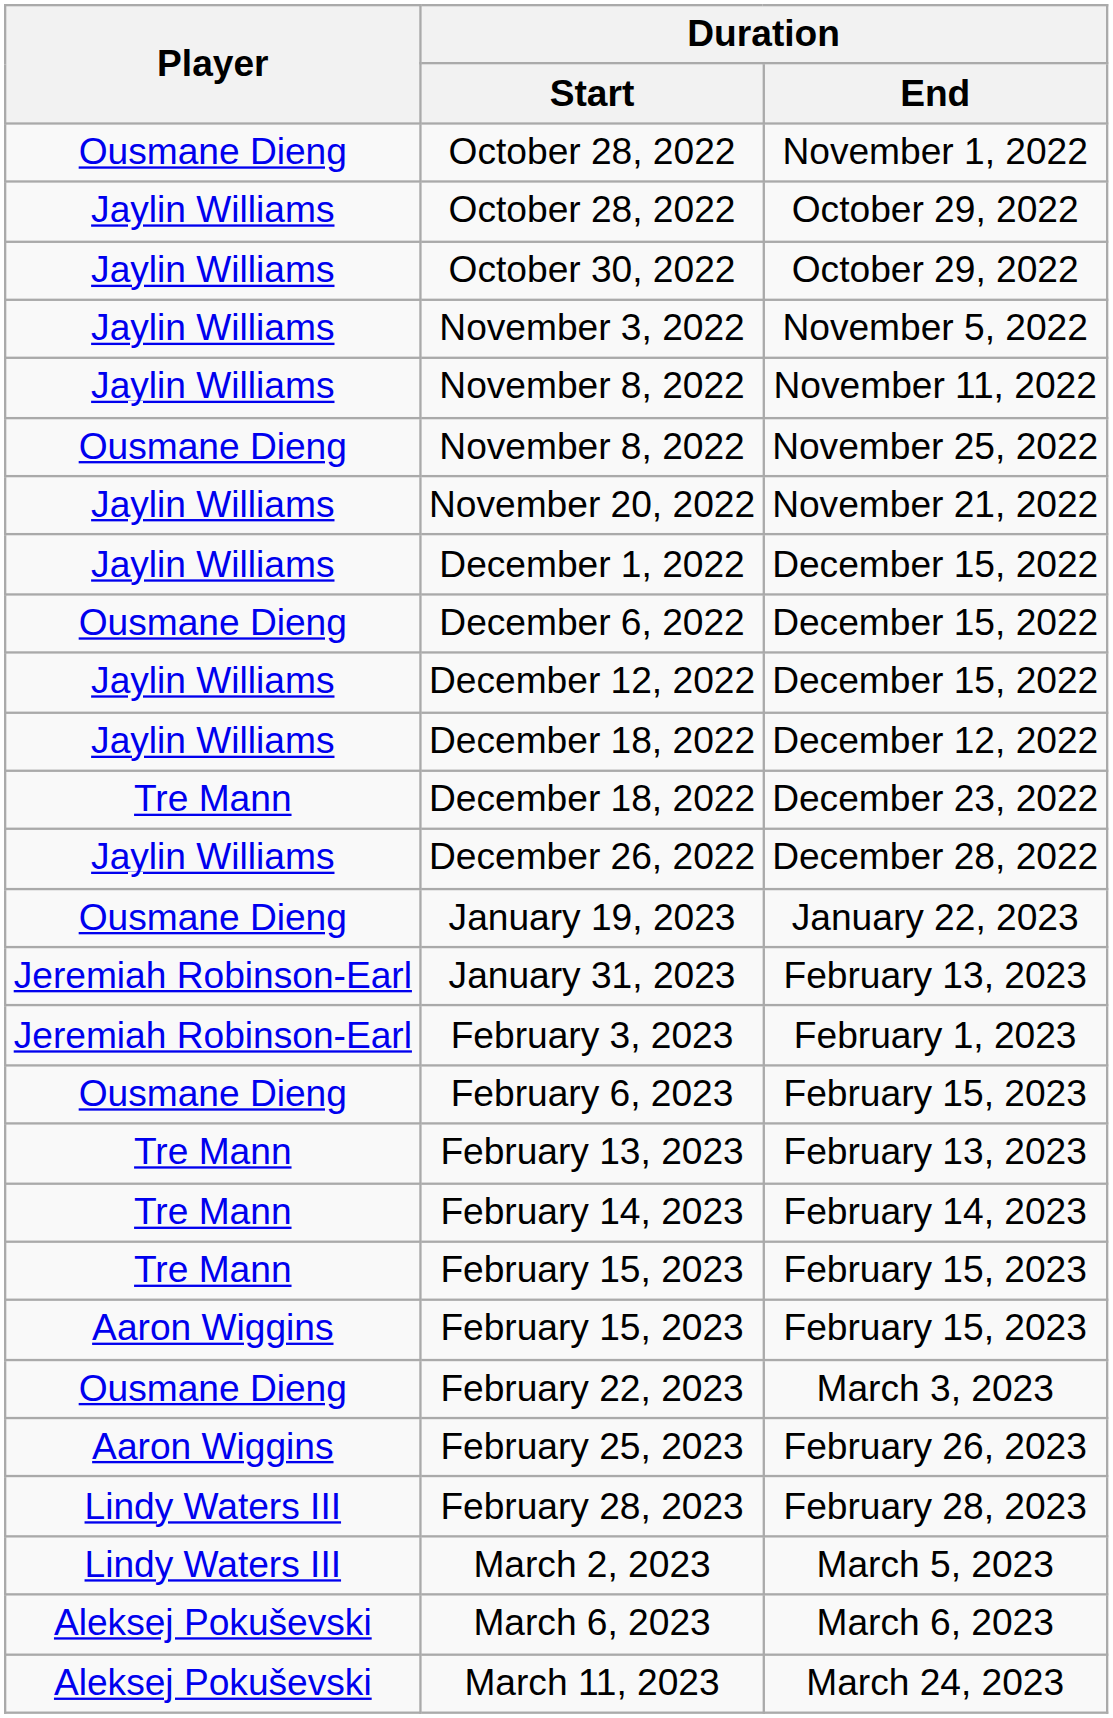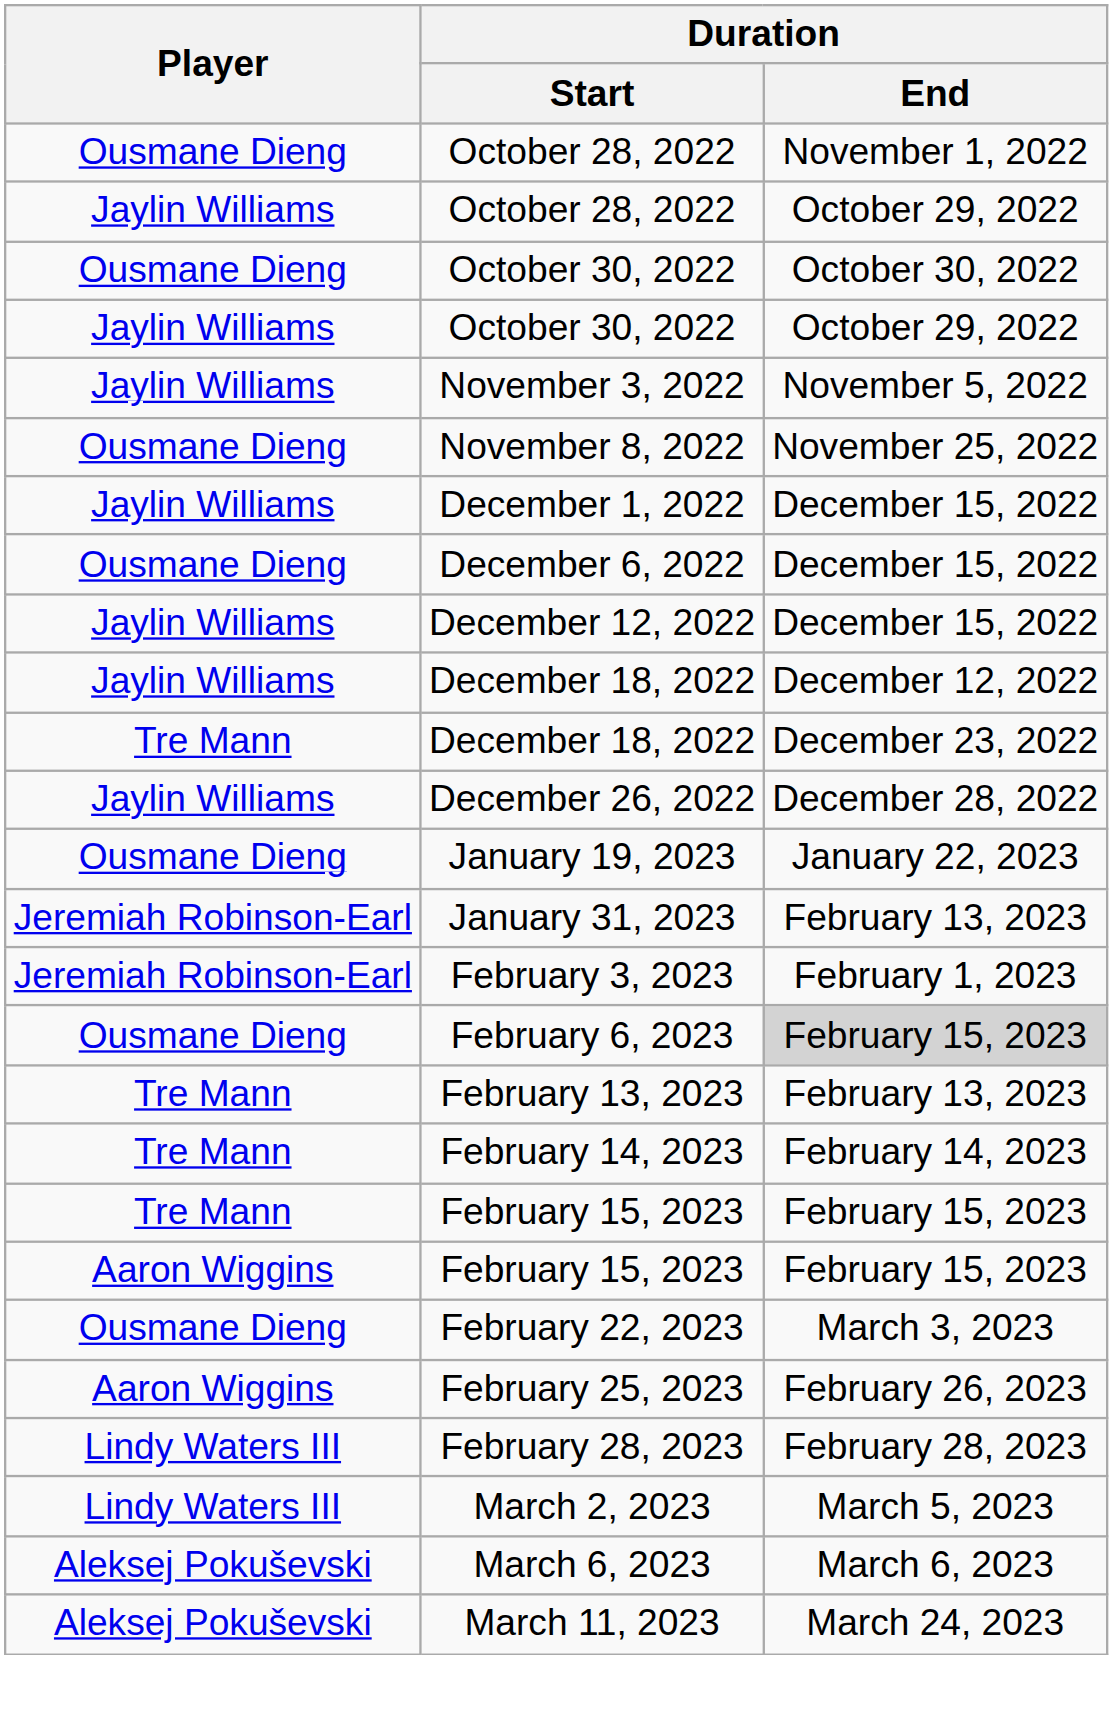+ row: (213, 269)
- row: (213, 387)
- row: (213, 504)
(935, 1093) no background -> (935, 1034) lightgrey background
